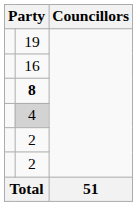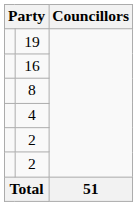(32, 90) bold -> (32, 90) normal
(32, 115) lightgrey background -> (32, 115) no background
